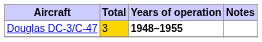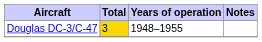(157, 28) bold -> (157, 28) normal
